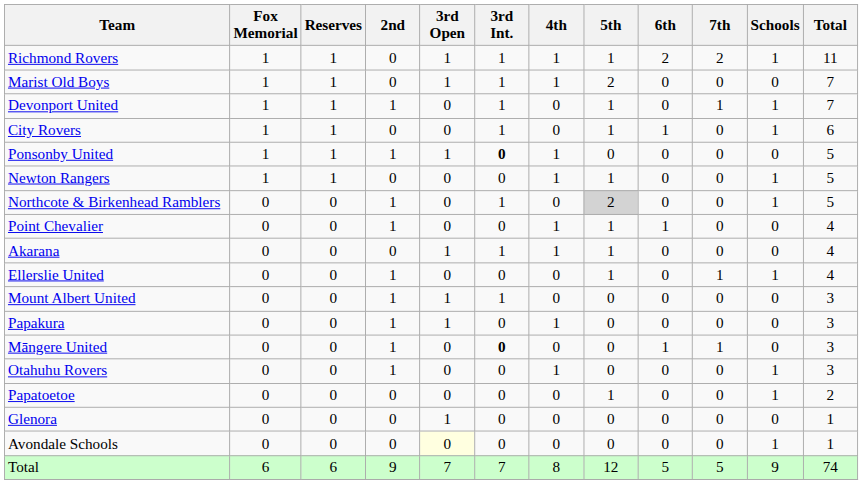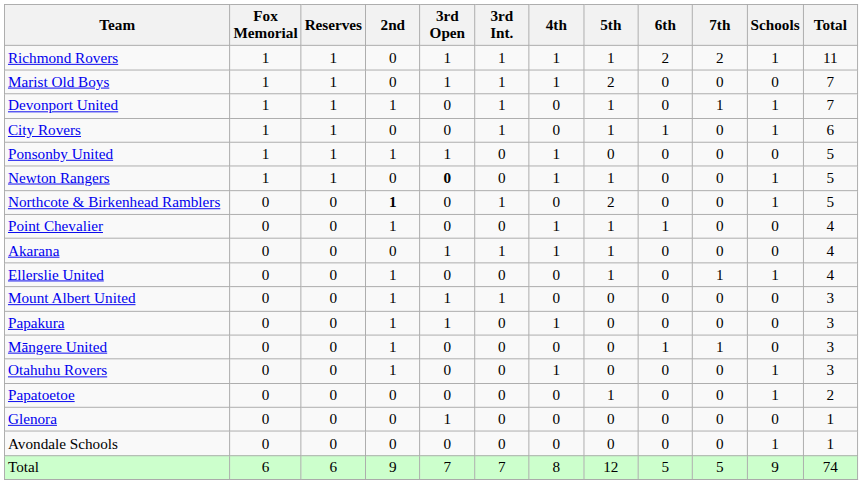(502, 154) bold -> (502, 154) normal
(447, 178) normal -> (447, 178) bold
(393, 202) normal -> (393, 202) bold
(611, 202) lightgrey background -> (611, 202) no background
(502, 347) bold -> (502, 347) normal
(447, 443) lightyellow background -> (447, 443) no background
